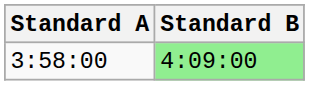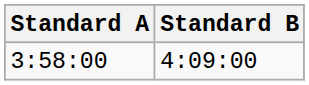(209, 61) lightgreen background -> (209, 61) no background
